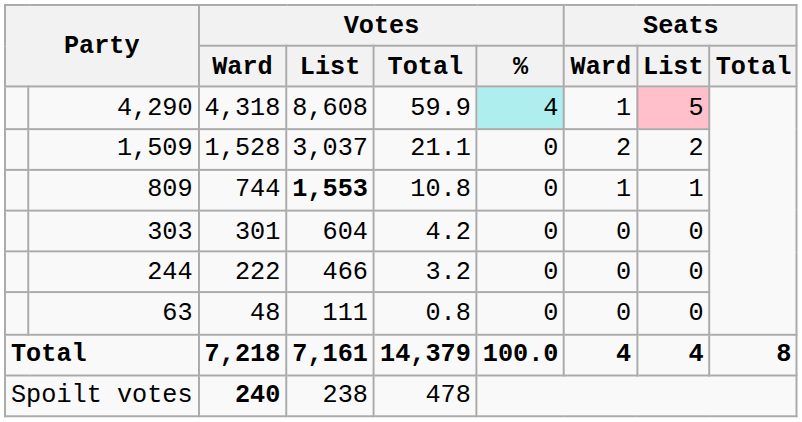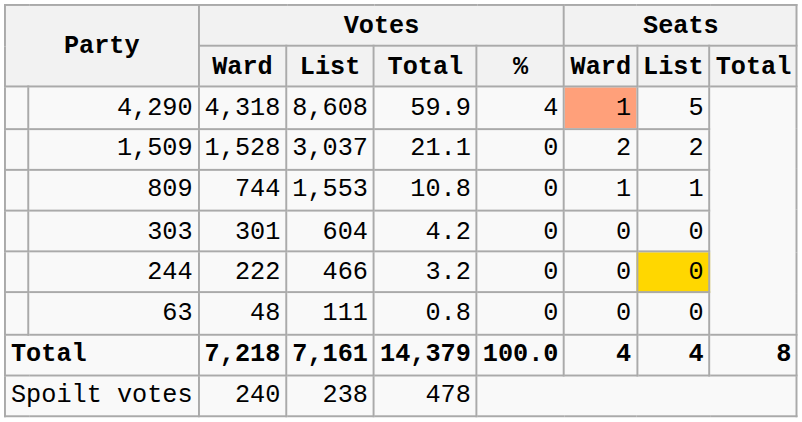(551, 108) paleturquoise background -> (551, 108) no background
(623, 108) no background -> (623, 108) lightsalmon background
(696, 108) pink background -> (696, 108) no background
(330, 190) bold -> (330, 190) normal
(696, 272) no background -> (696, 272) gold background
(258, 395) bold -> (258, 395) normal
